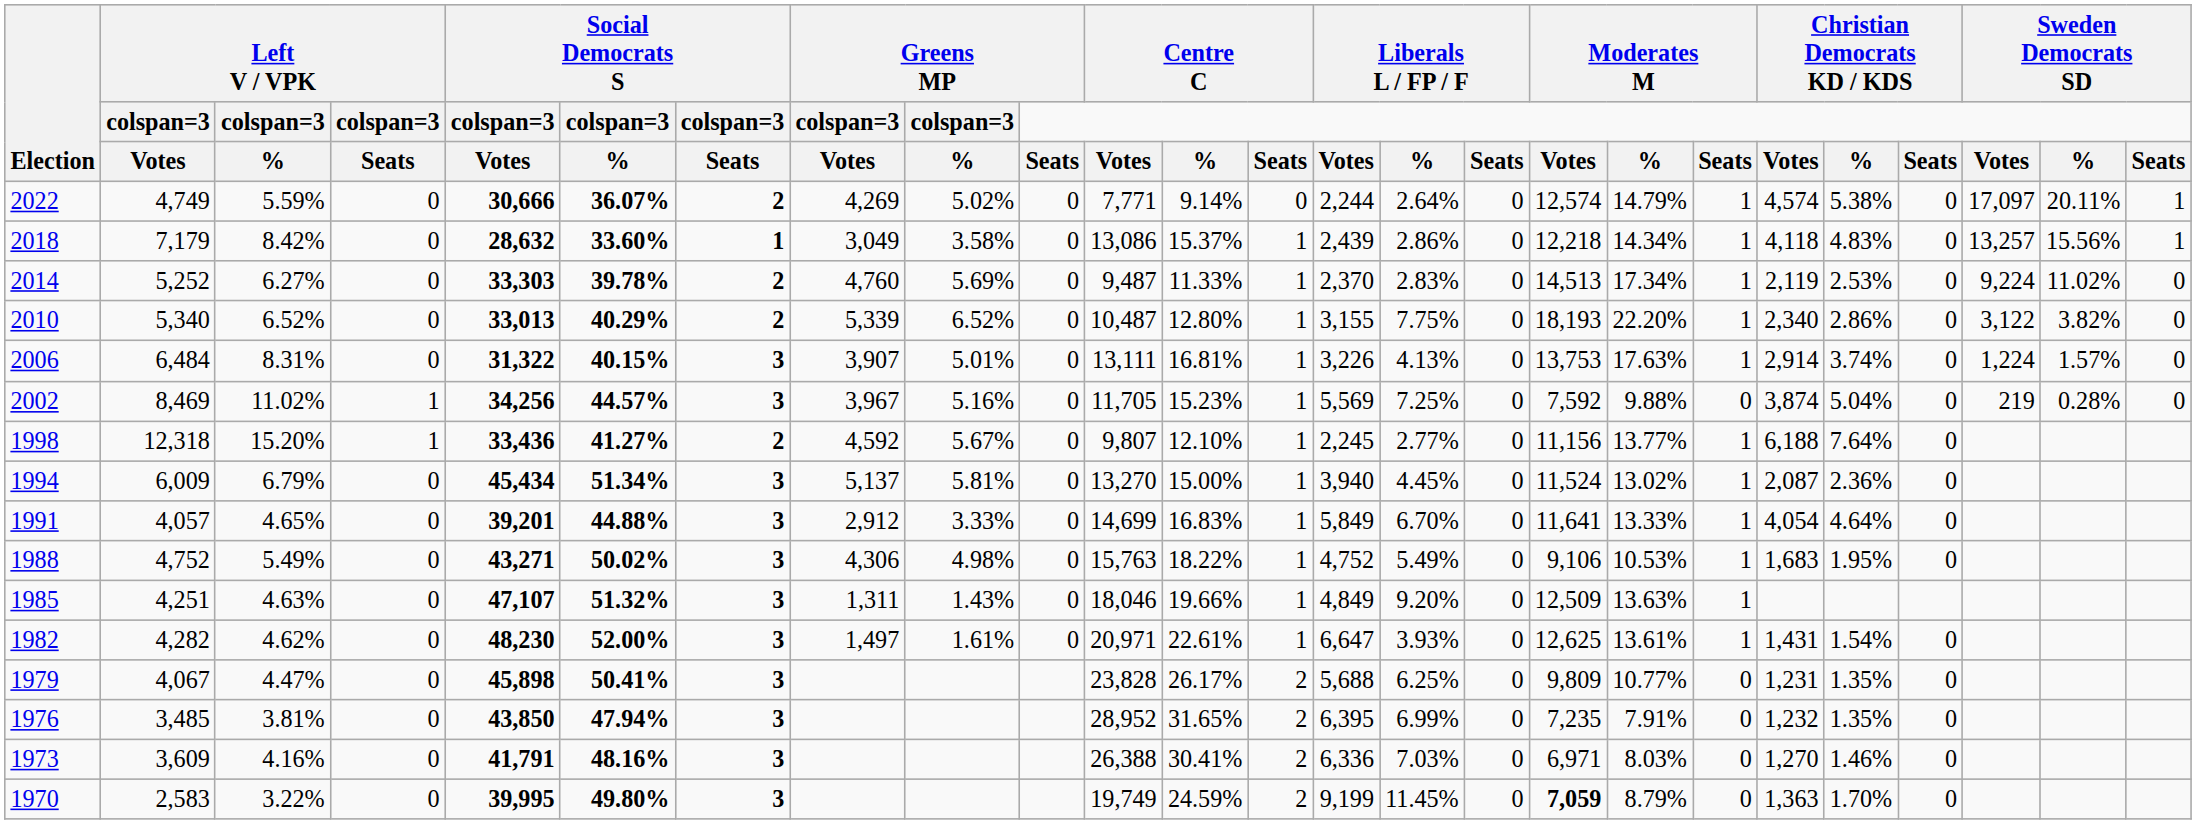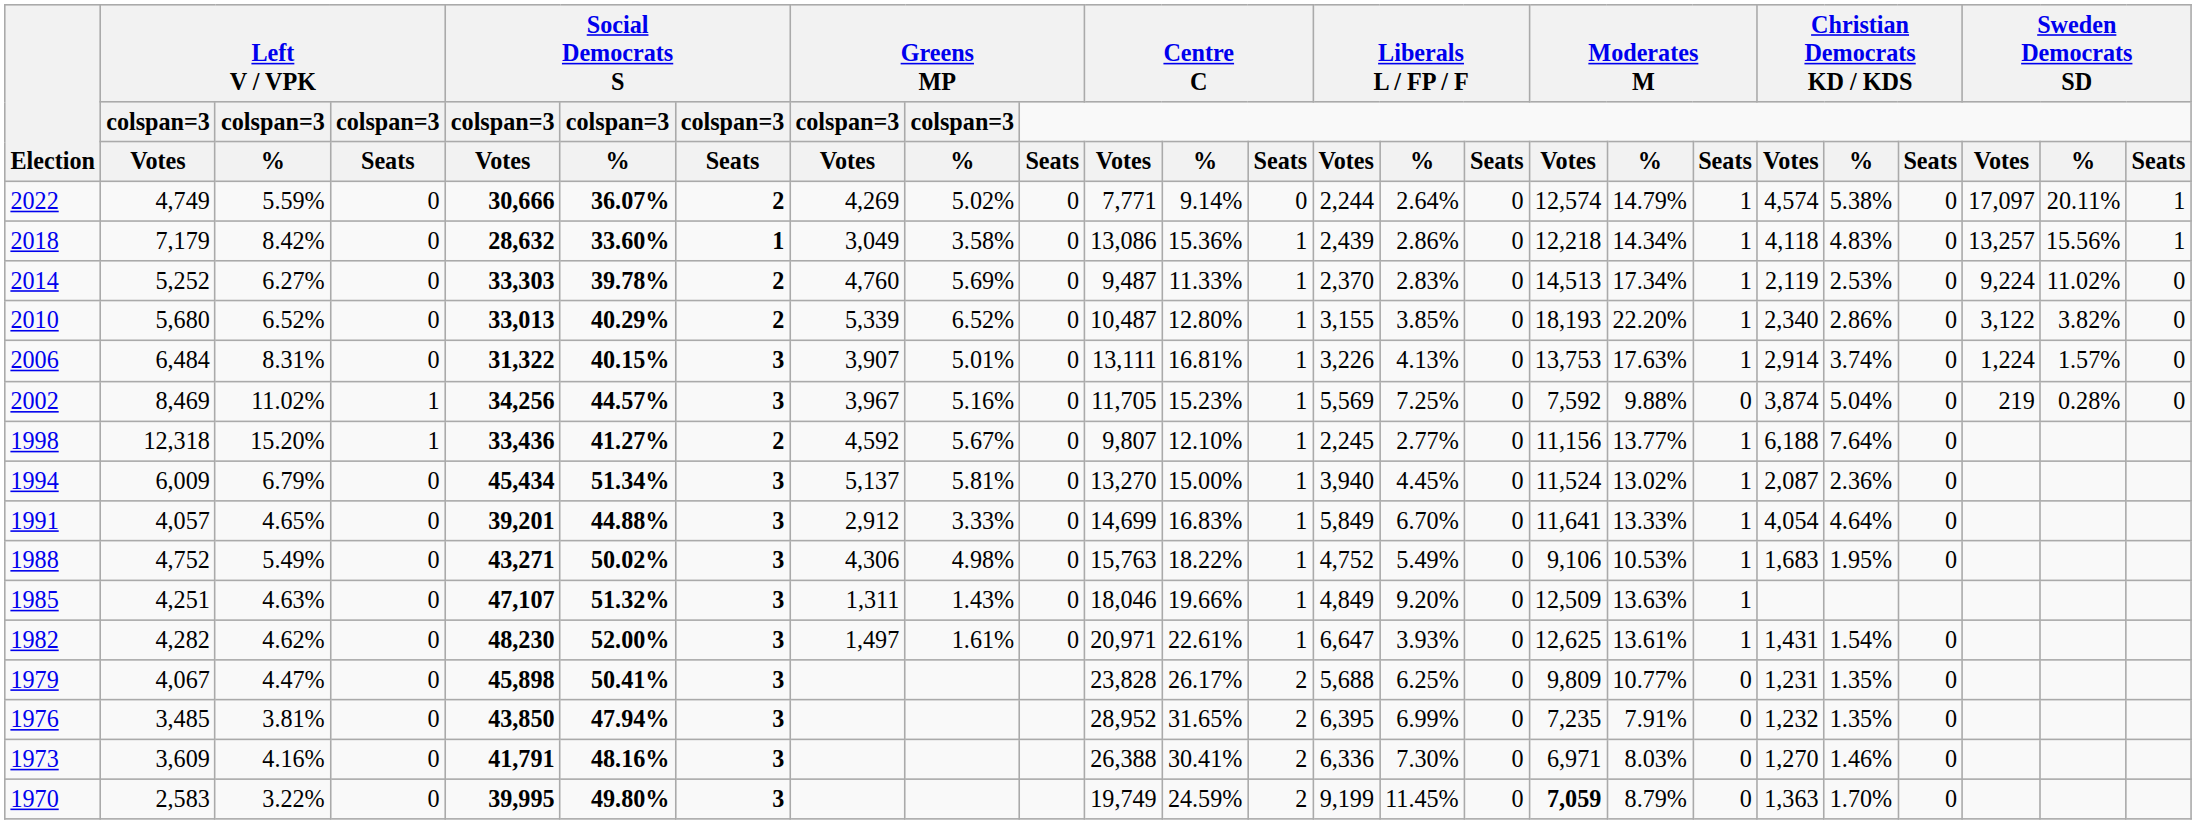(1205, 241) 15.37% -> (1205, 241) 15.36%
(183, 320) 5,340 -> (183, 320) 5,680
(1428, 320) 7.75% -> (1428, 320) 3.85%
(1428, 759) 7.03% -> (1428, 759) 7.30%
